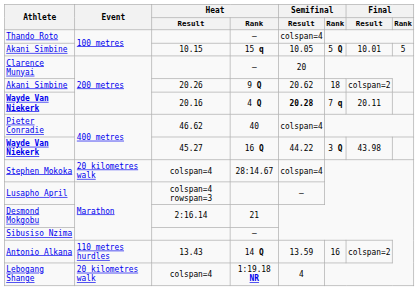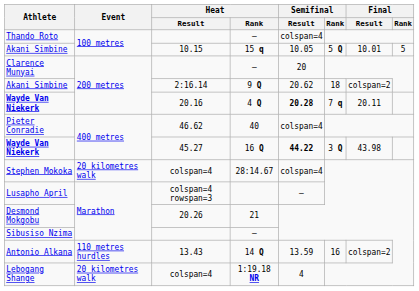(191, 85) 20.26 -> (191, 85) 2:16.14
(301, 148) normal -> (301, 148) bold
(191, 216) 2:16.14 -> (191, 216) 20.26
